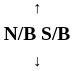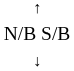(37, 33) bold -> (37, 33) normal
